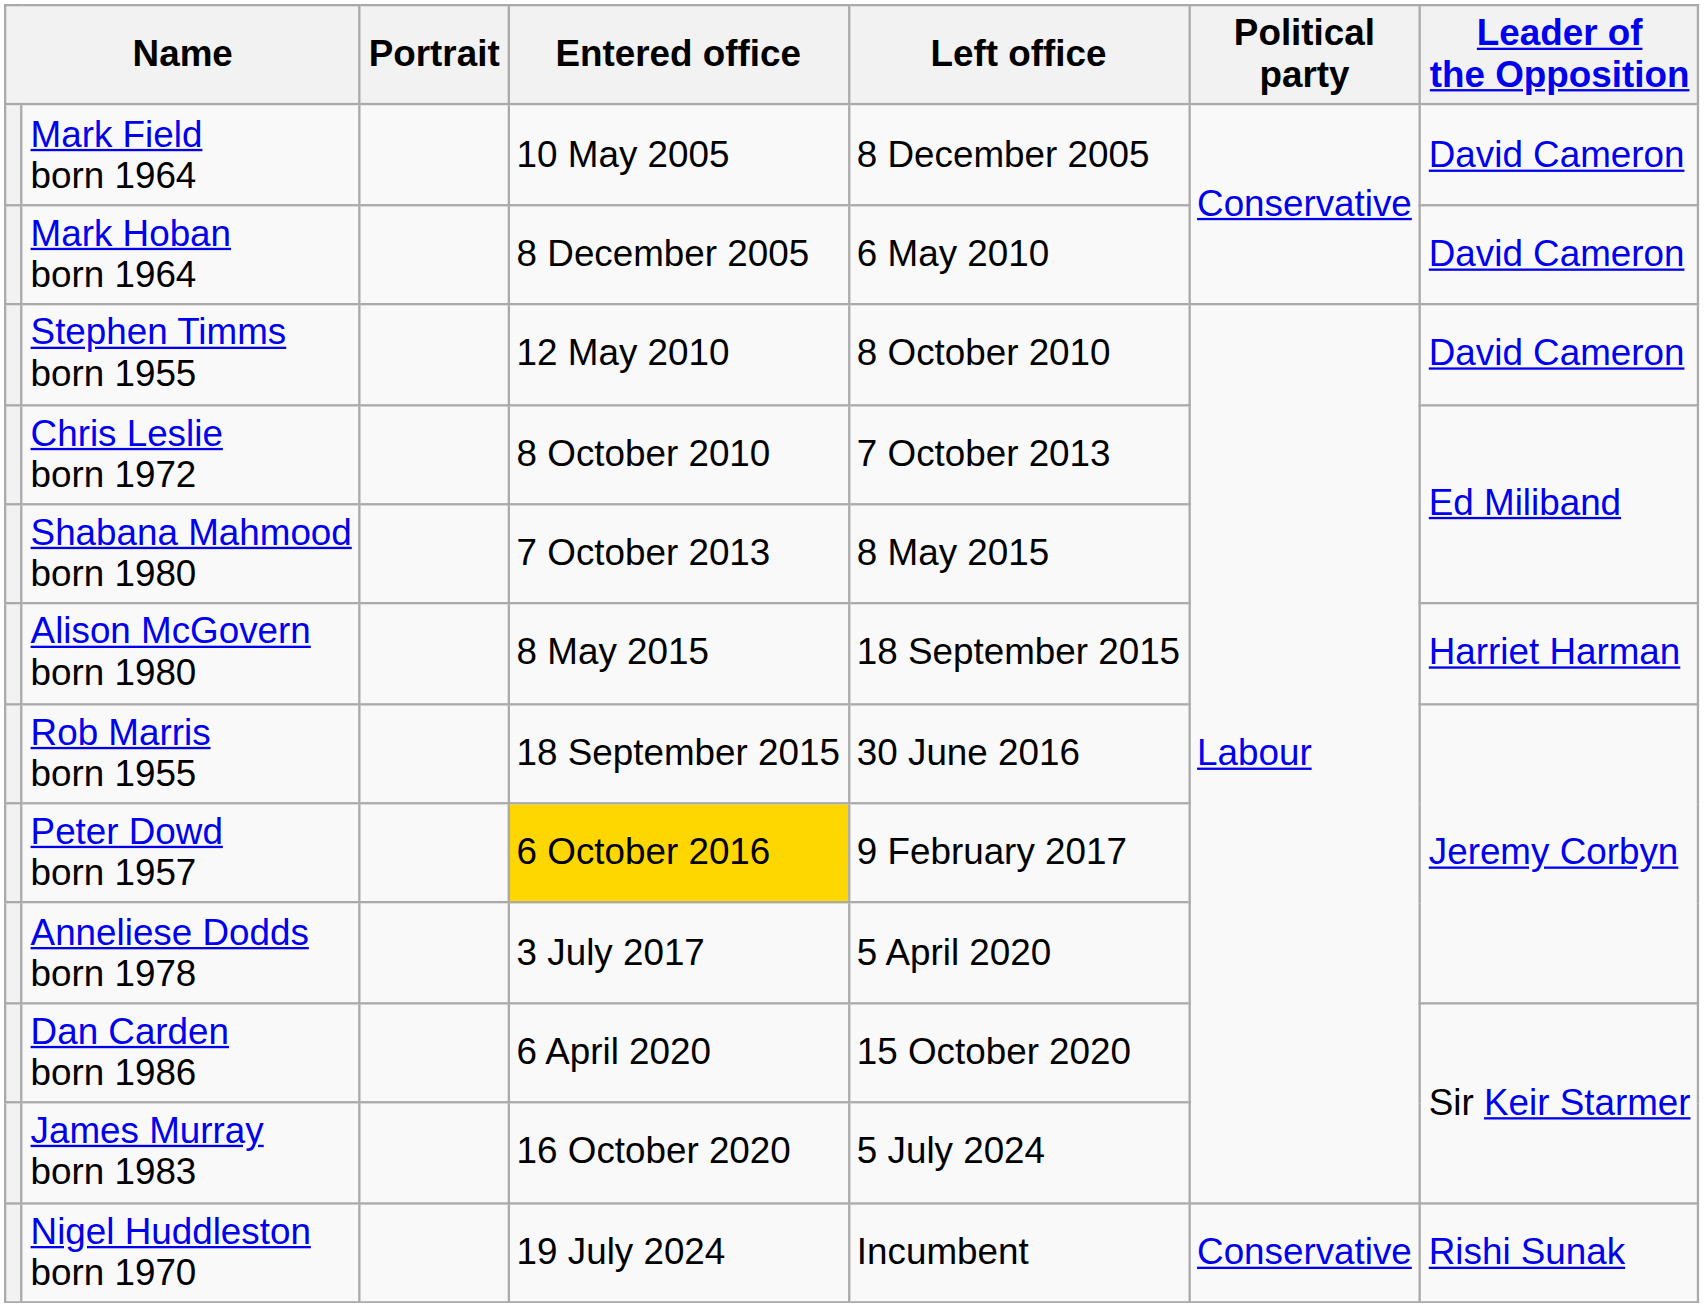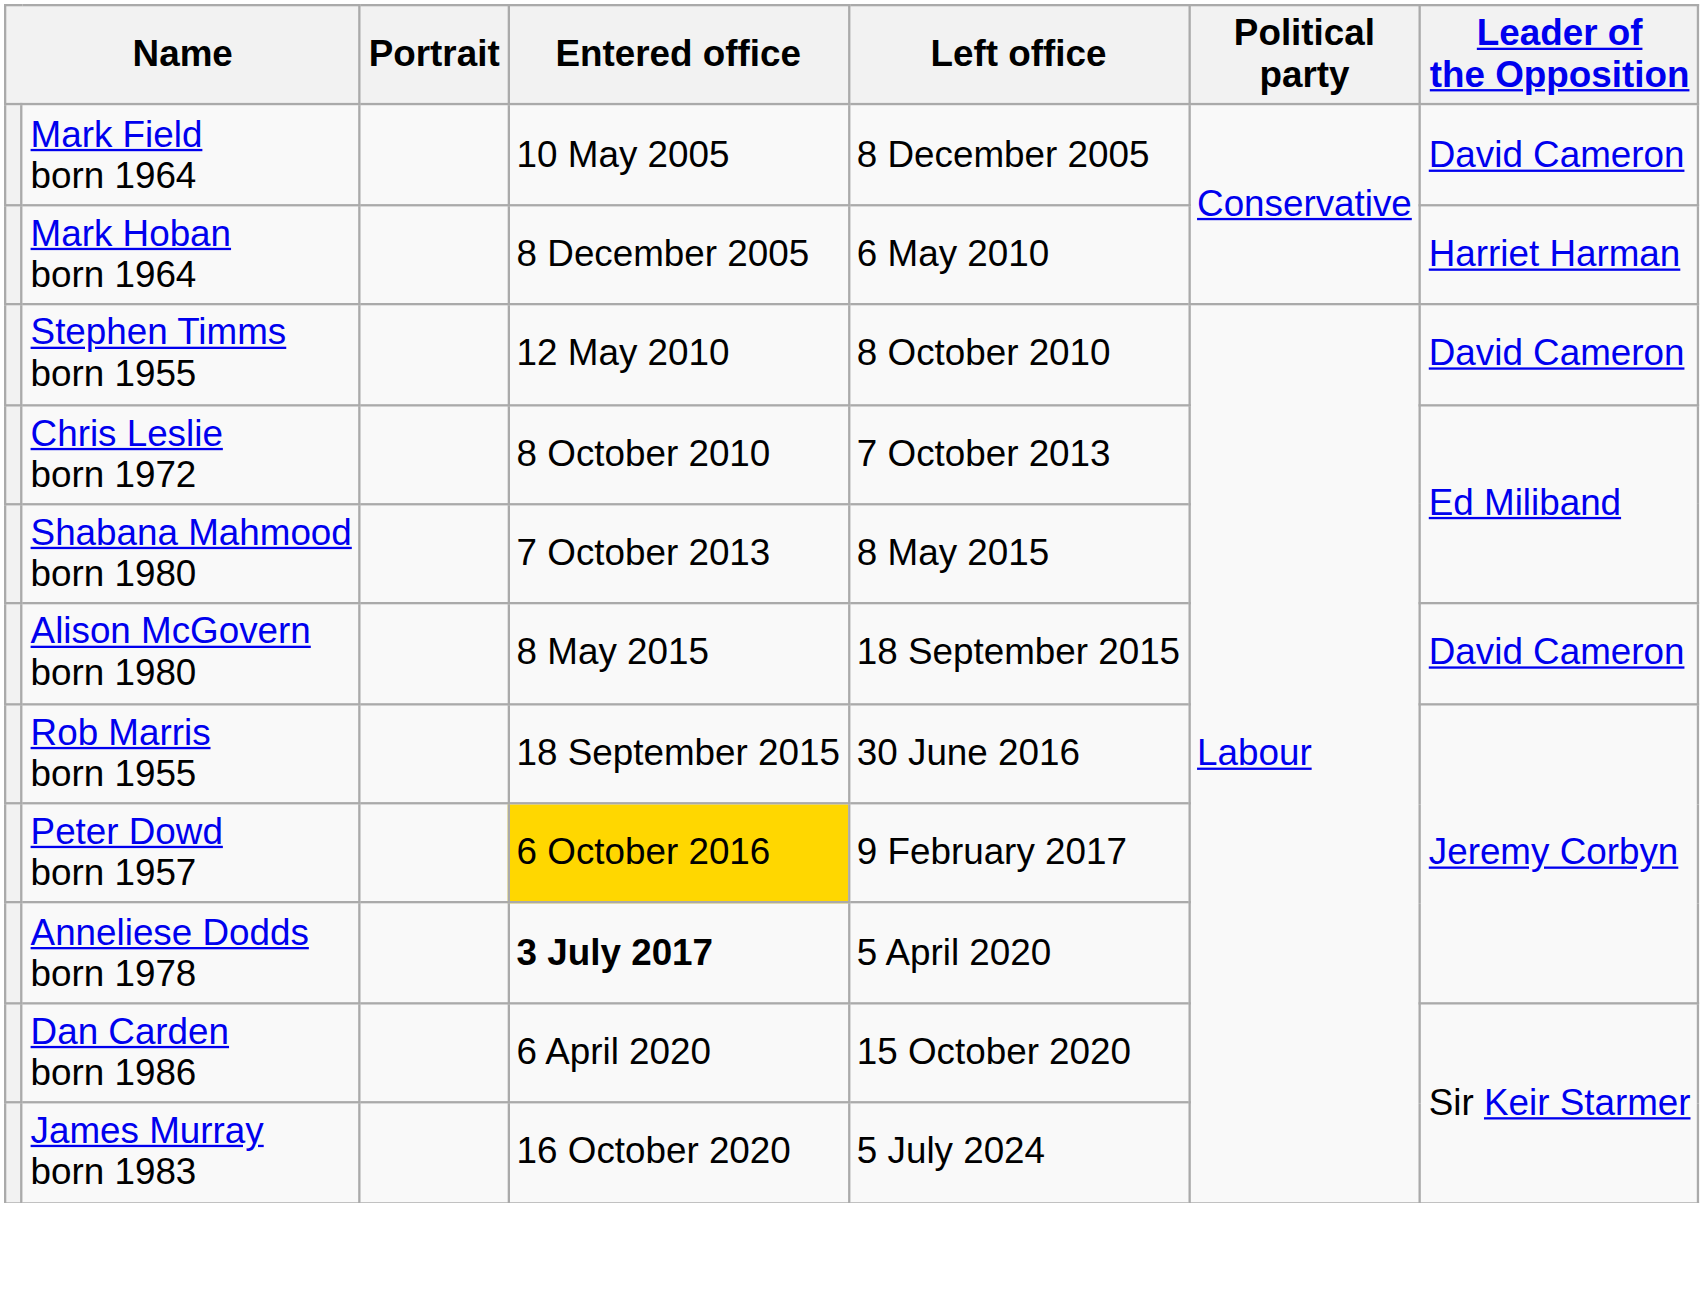(1557, 253) David Cameron -> (1555, 253) Harriet Harman
(1555, 652) Harriet Harman -> (1557, 652) David Cameron
(611, 952) normal -> (615, 952) bold
- row: (171, 1251)
